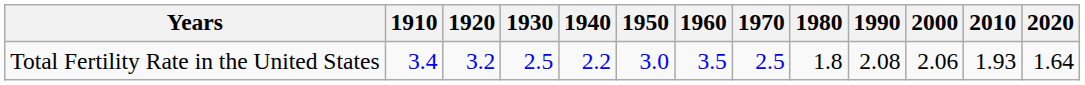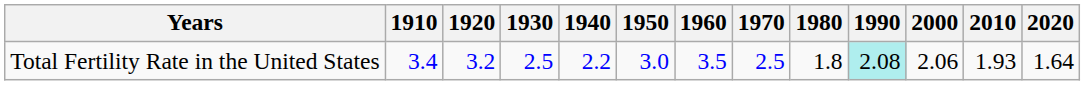(880, 60) no background -> (880, 60) paleturquoise background
